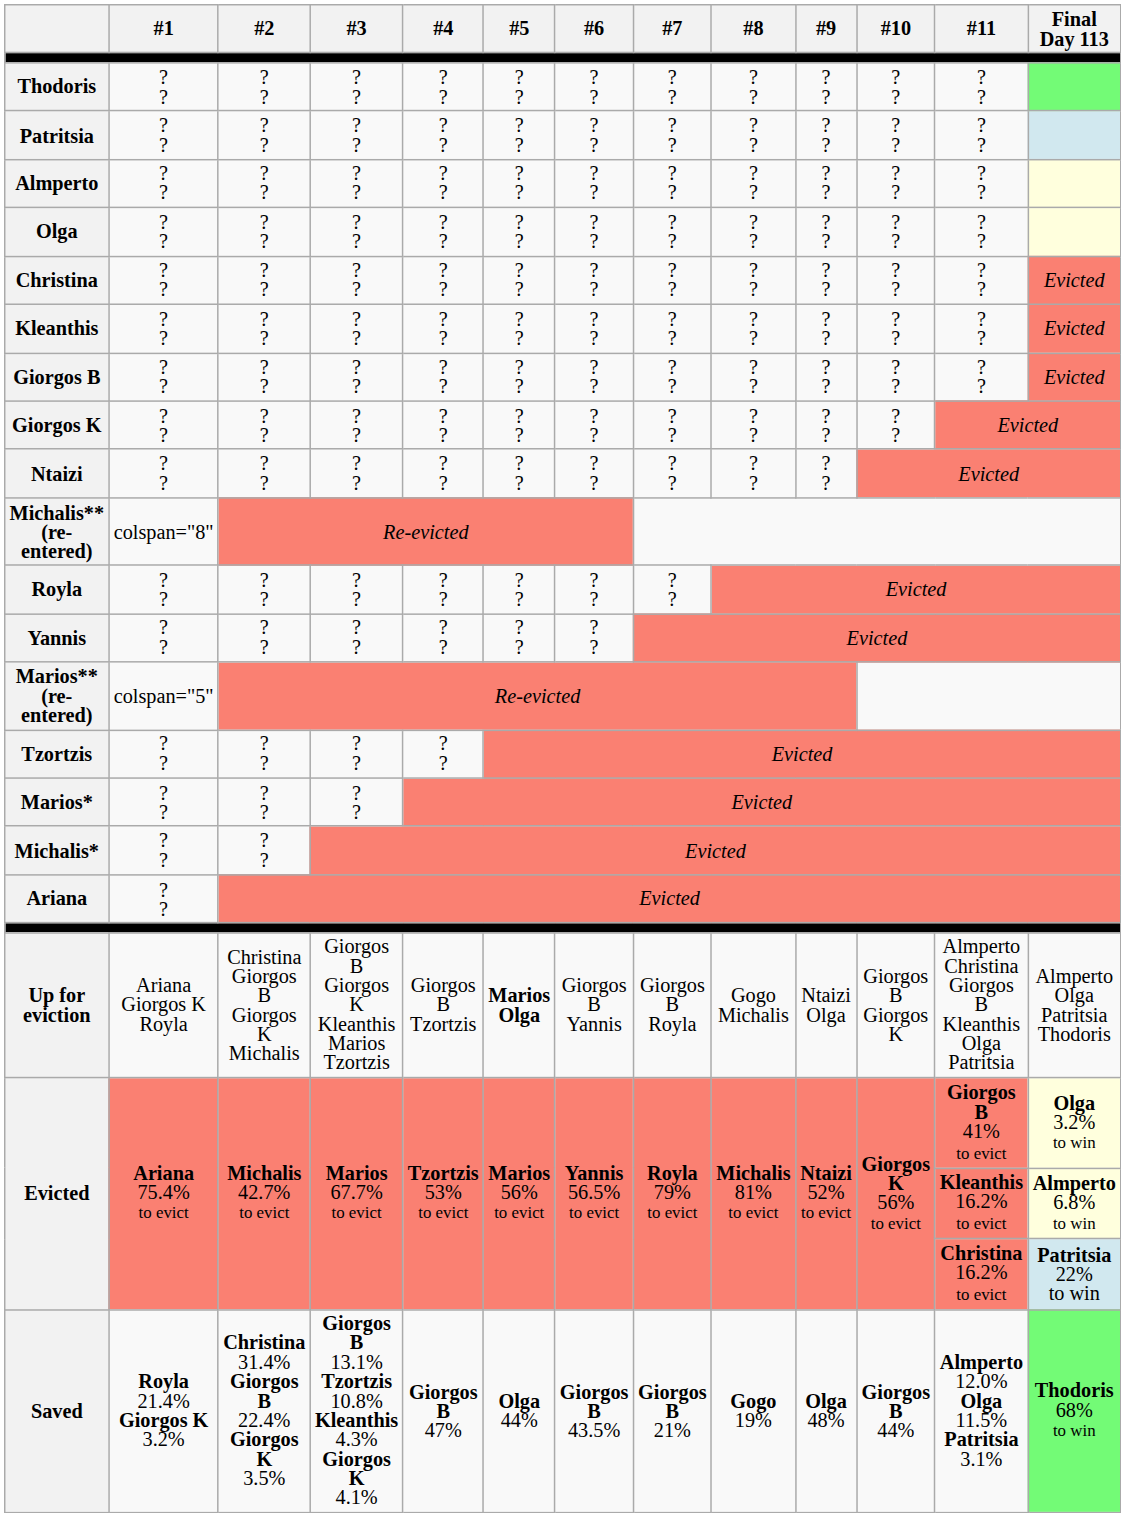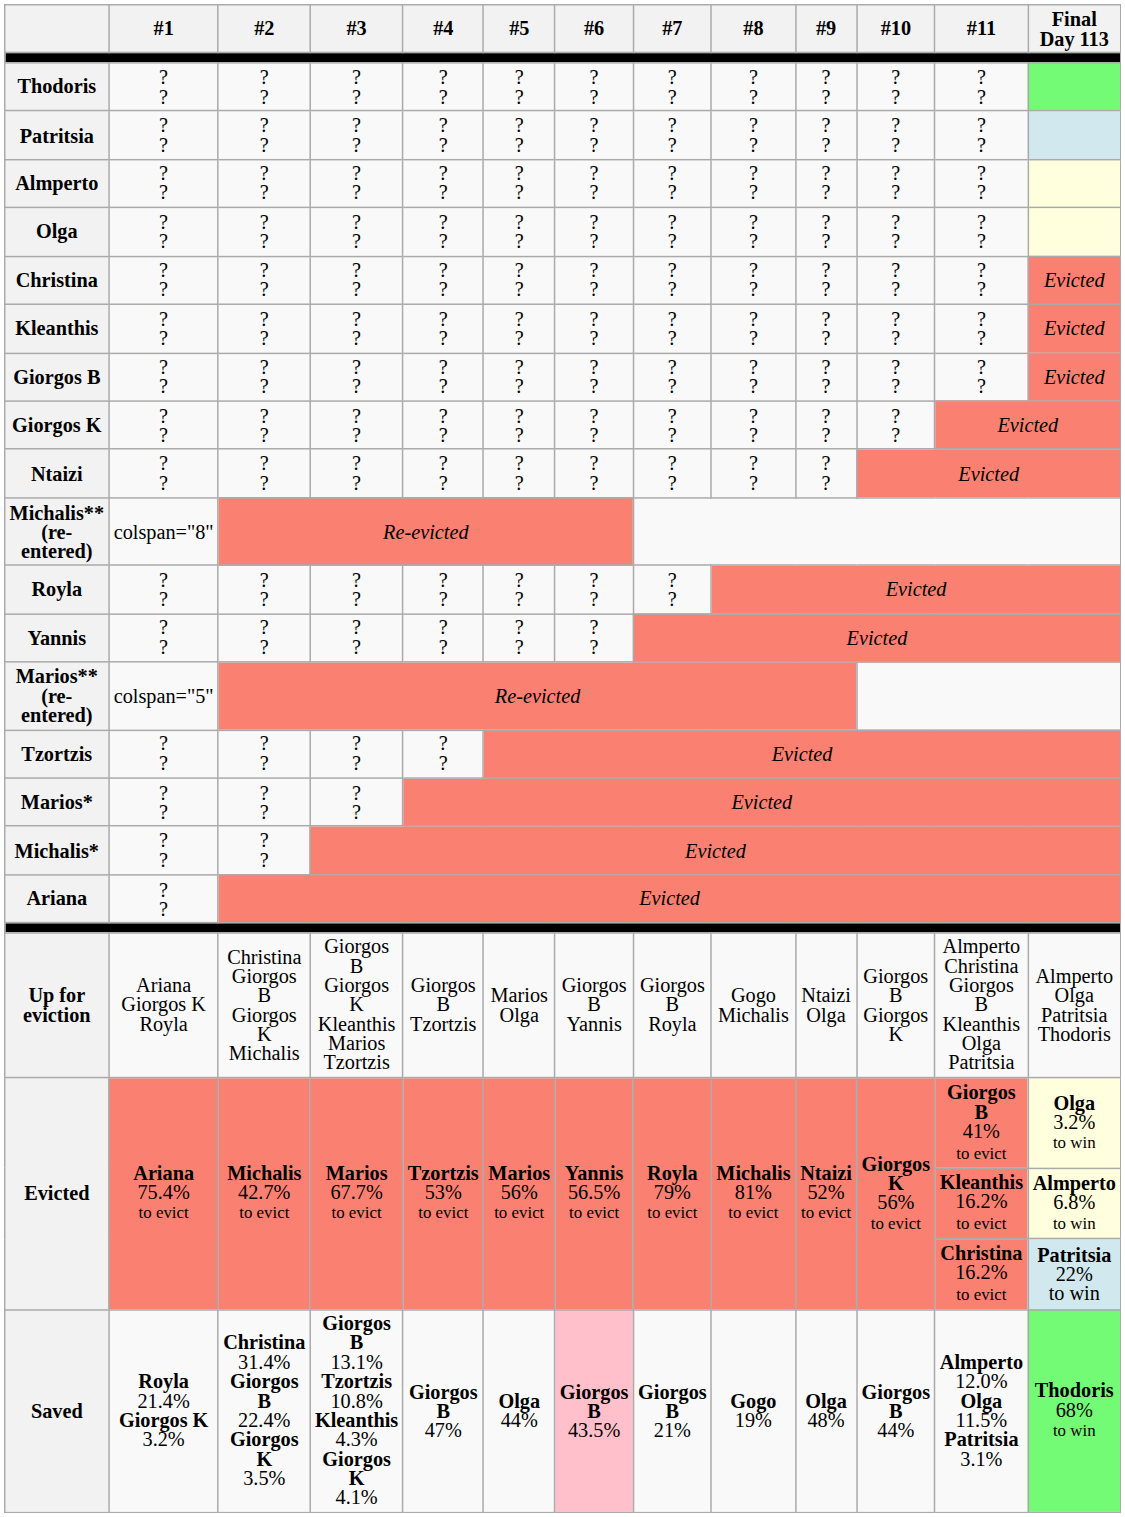(519, 1005) bold -> (519, 1005) normal
(594, 1410) no background -> (594, 1410) pink background
